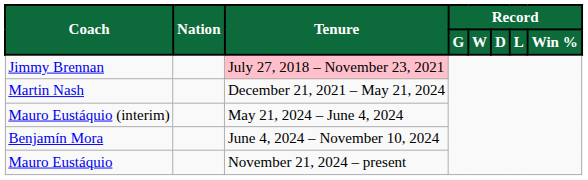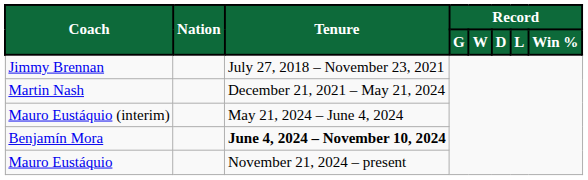(336, 66) pink background -> (336, 66) no background
(334, 138) normal -> (337, 138) bold
